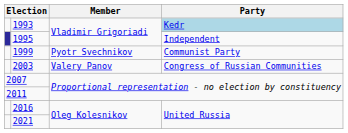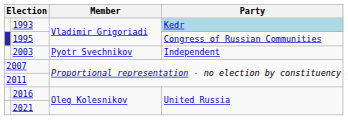(192, 39) Independent -> (243, 39) Congress of Russian Communities
- row: (23, 53)
(82, 66) Valery Panov -> (92, 53) Pyotr Svechnikov
(243, 66) Congress of Russian Communities -> (192, 53) Independent
